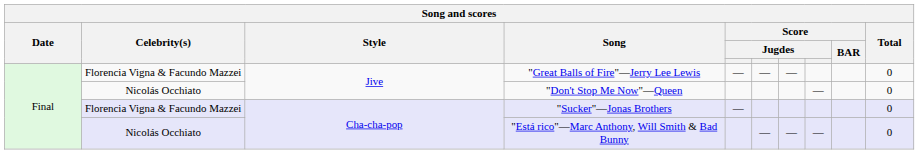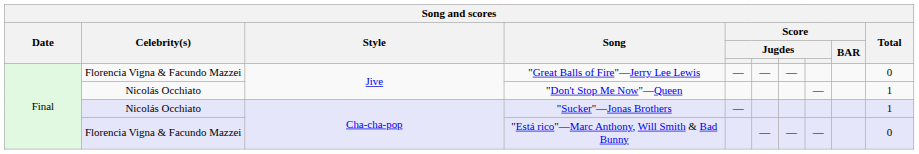(890, 90) 0 -> (890, 90) 1
(163, 109) Florencia Vigna & Facundo Mazzei -> (163, 109) Nicolás Occhiato
(890, 109) 0 -> (890, 109) 1
(163, 133) Nicolás Occhiato -> (163, 133) Florencia Vigna & Facundo Mazzei
